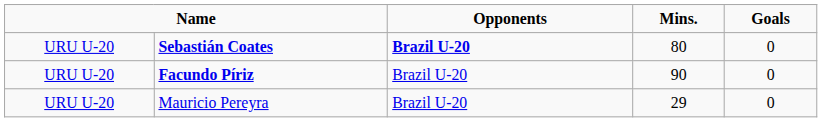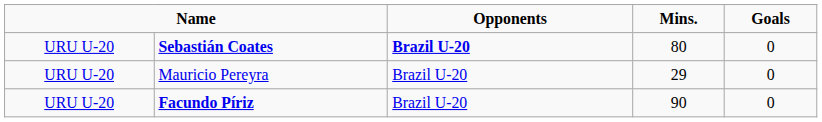rows swapped: (206, 74) <-> (214, 102)
